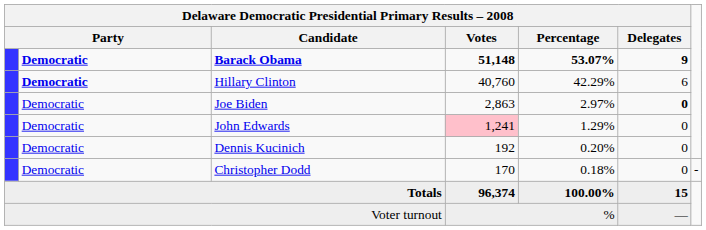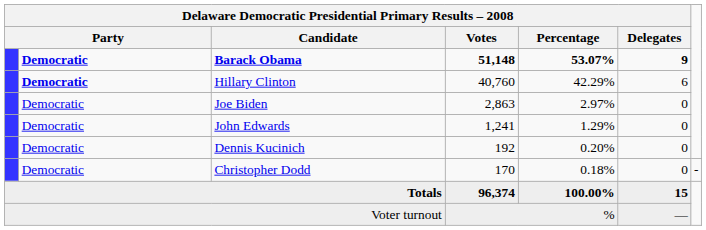(684, 103) bold -> (684, 103) normal
(500, 125) pink background -> (500, 125) no background
